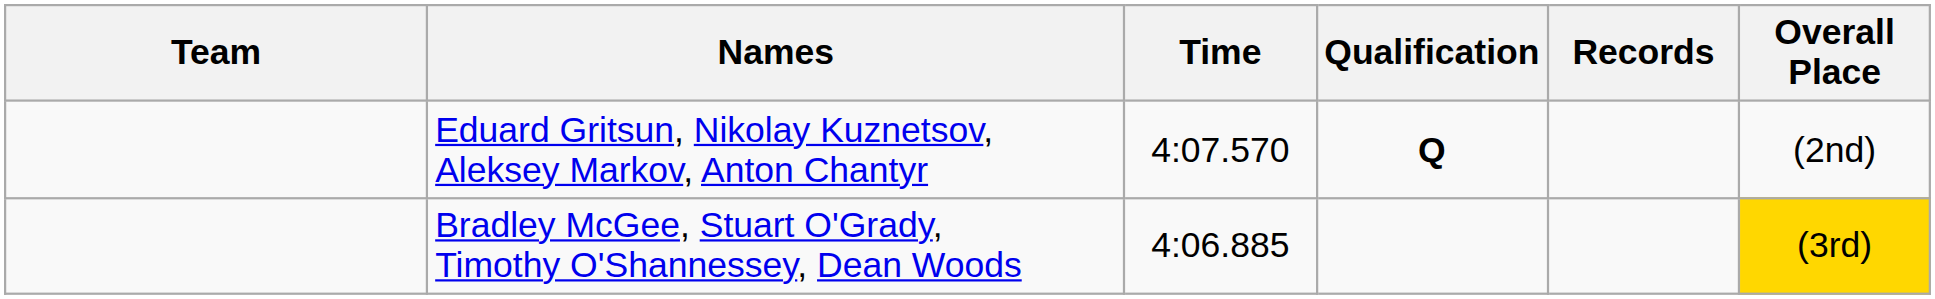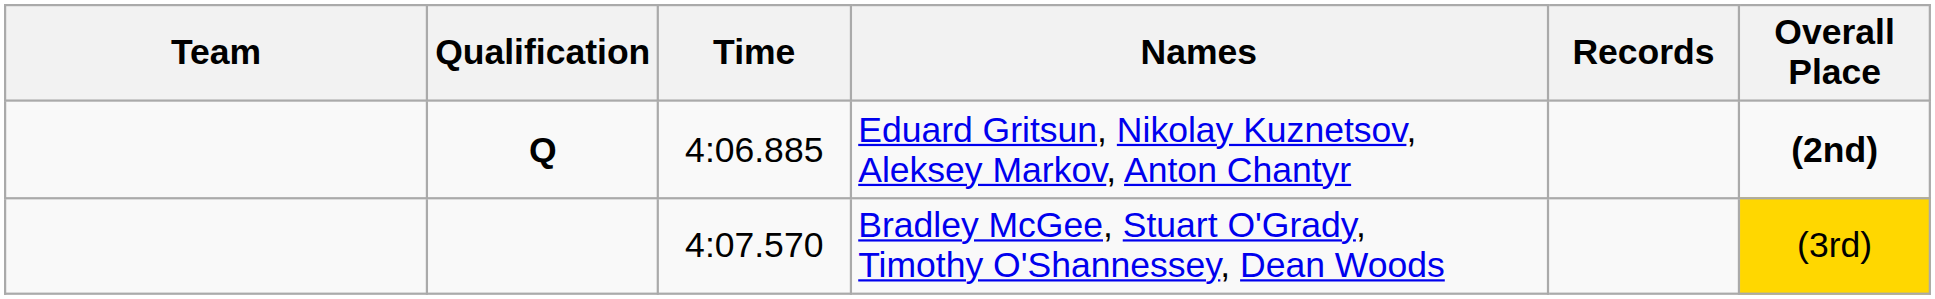columns swapped: (776, 52) <-> (1432, 52)
(1220, 148) 4:07.570 -> (754, 148) 4:06.885
(1835, 148) normal -> (1835, 148) bold
(1220, 245) 4:06.885 -> (754, 245) 4:07.570
